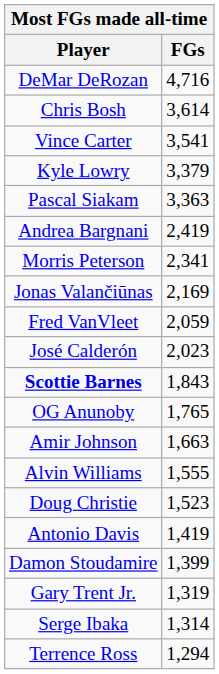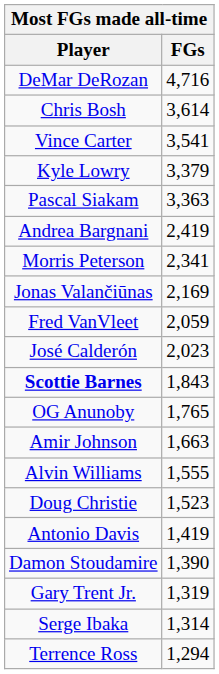(188, 563) 1,399 -> (188, 563) 1,390
